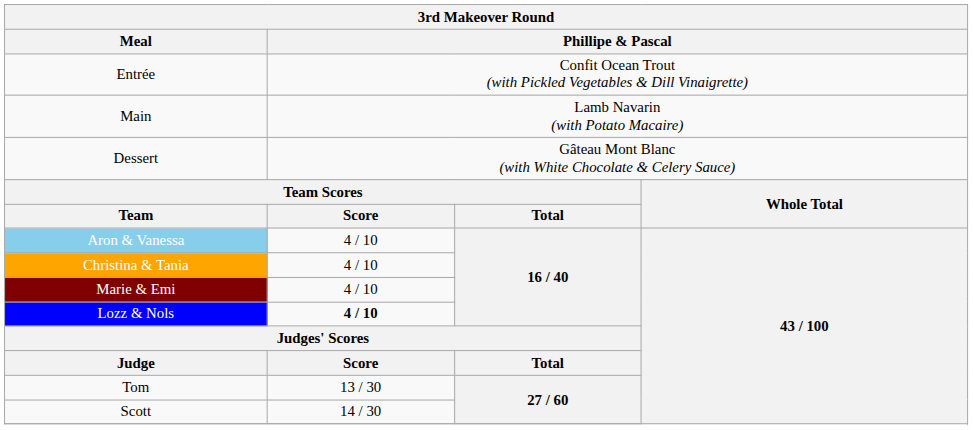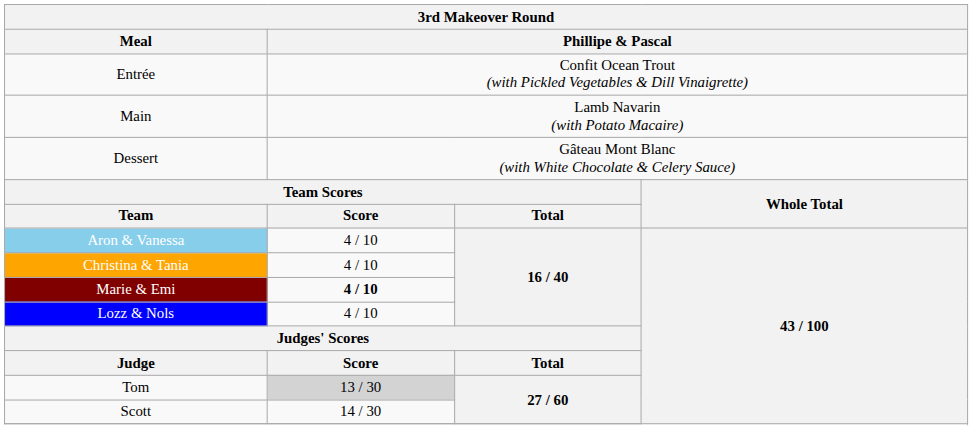(361, 289) normal -> (361, 289) bold
(361, 314) bold -> (361, 314) normal
(361, 387) no background -> (361, 387) lightgrey background
